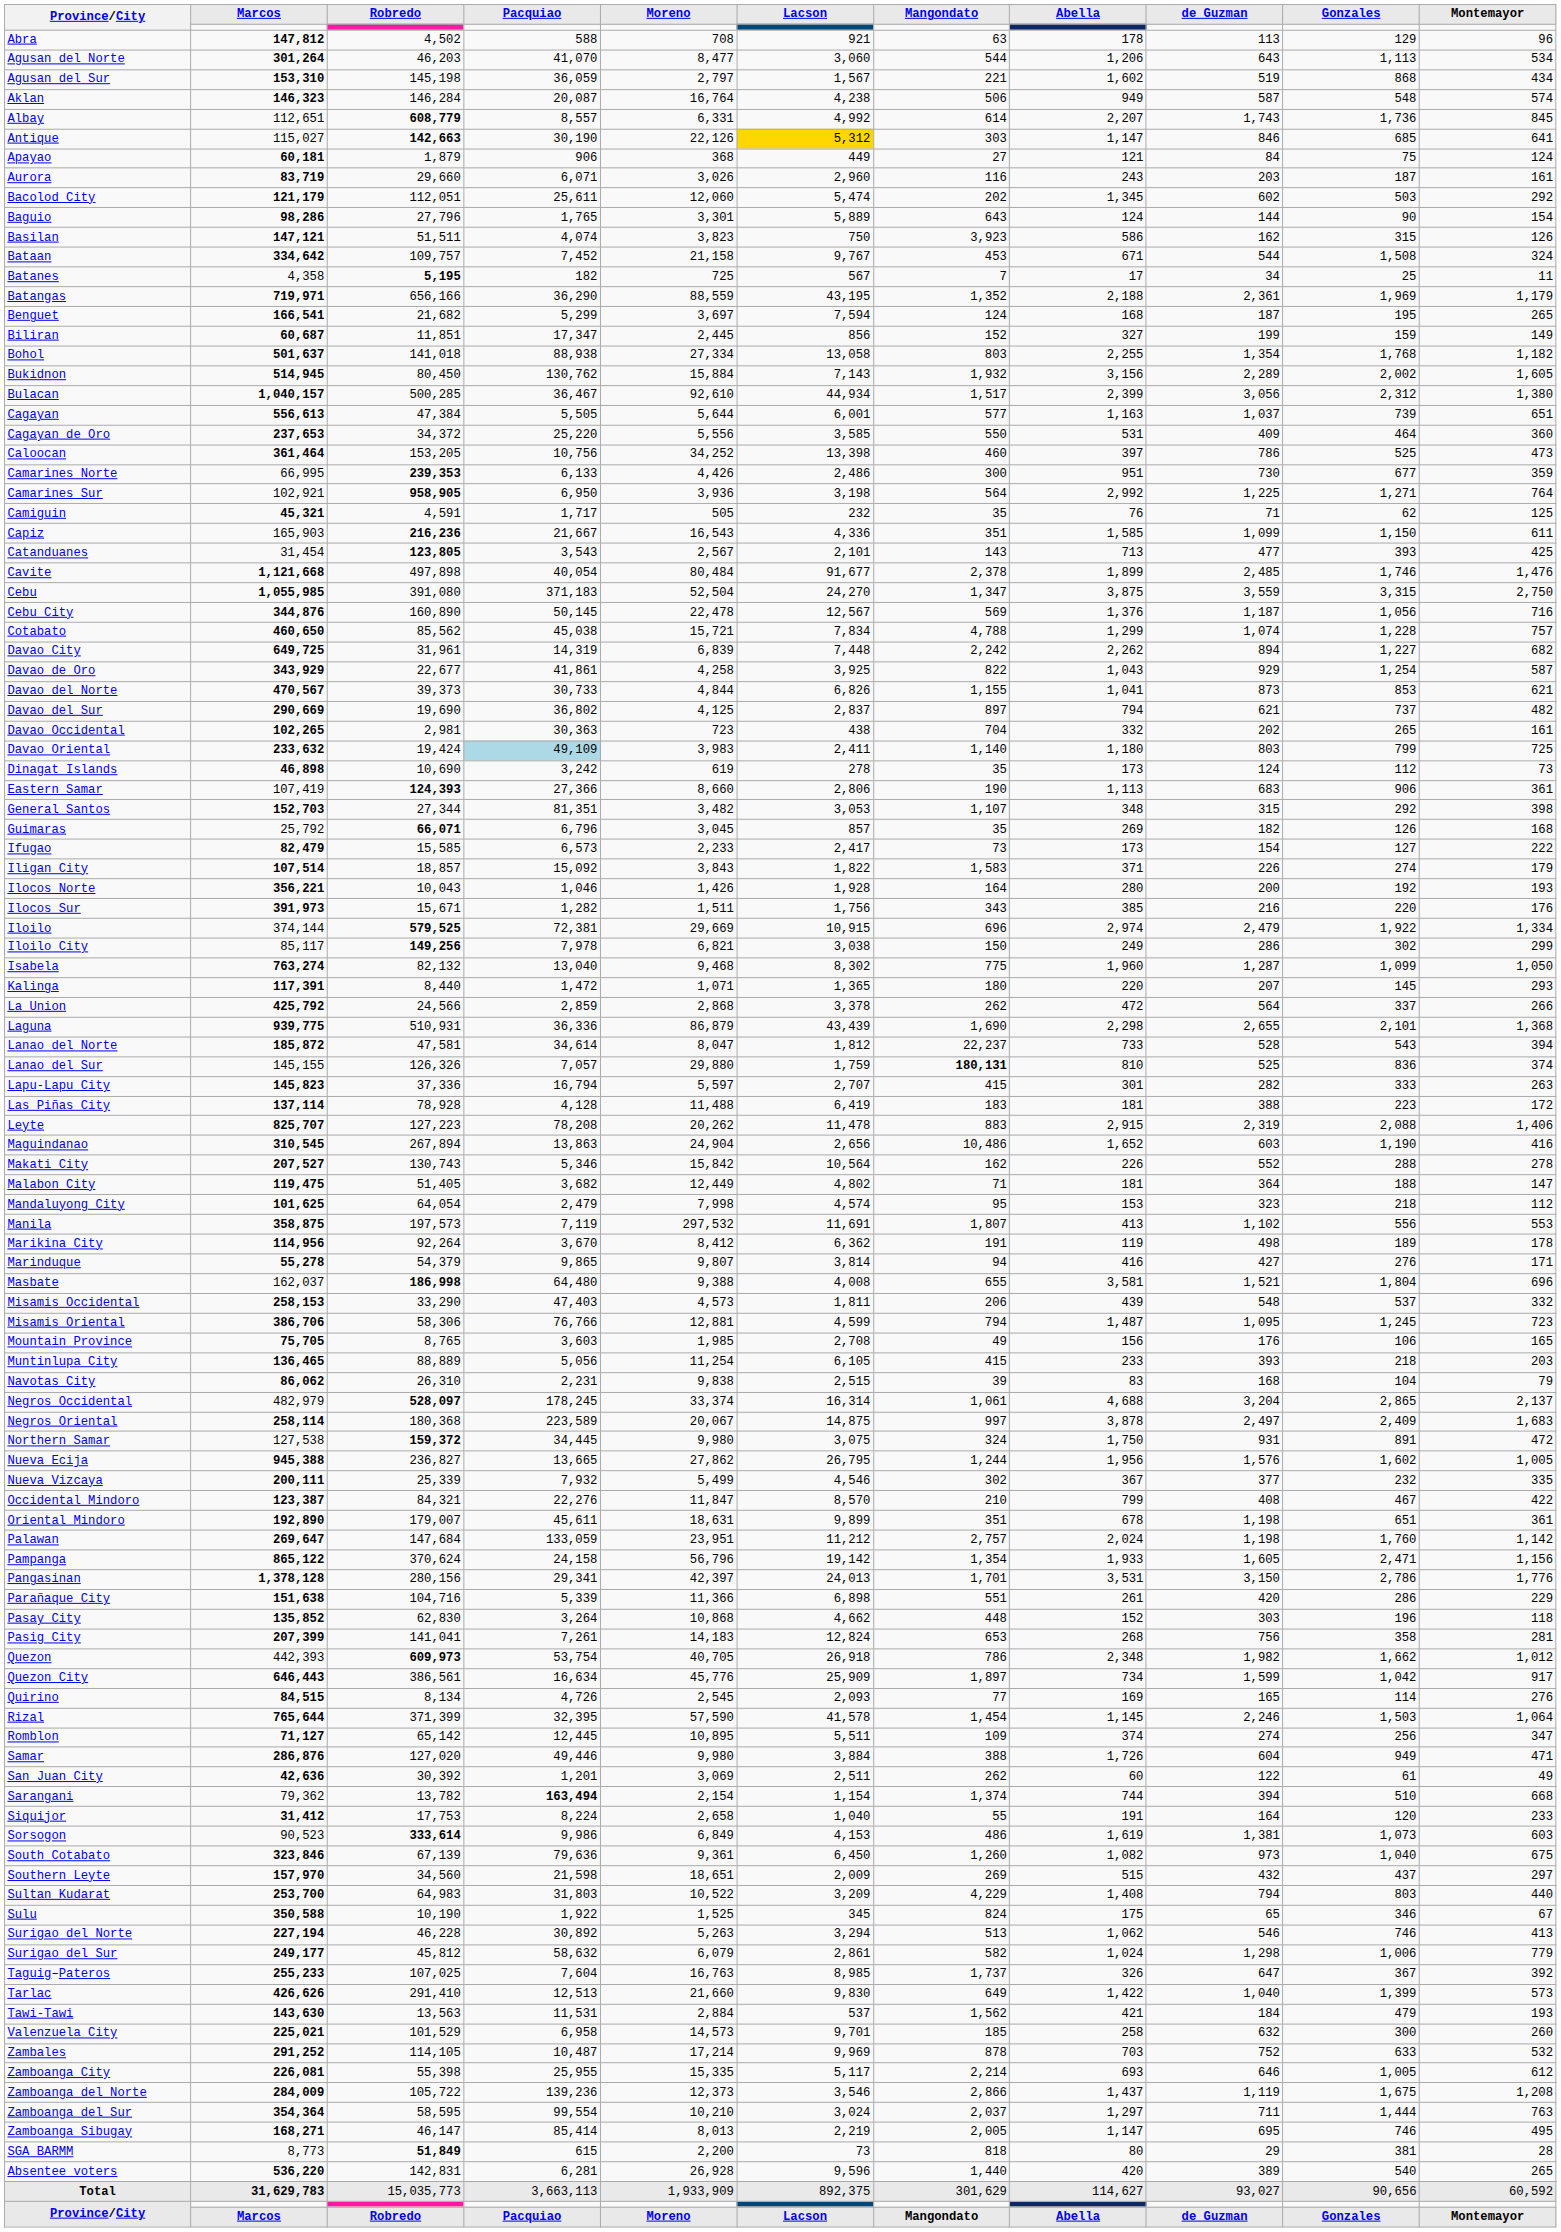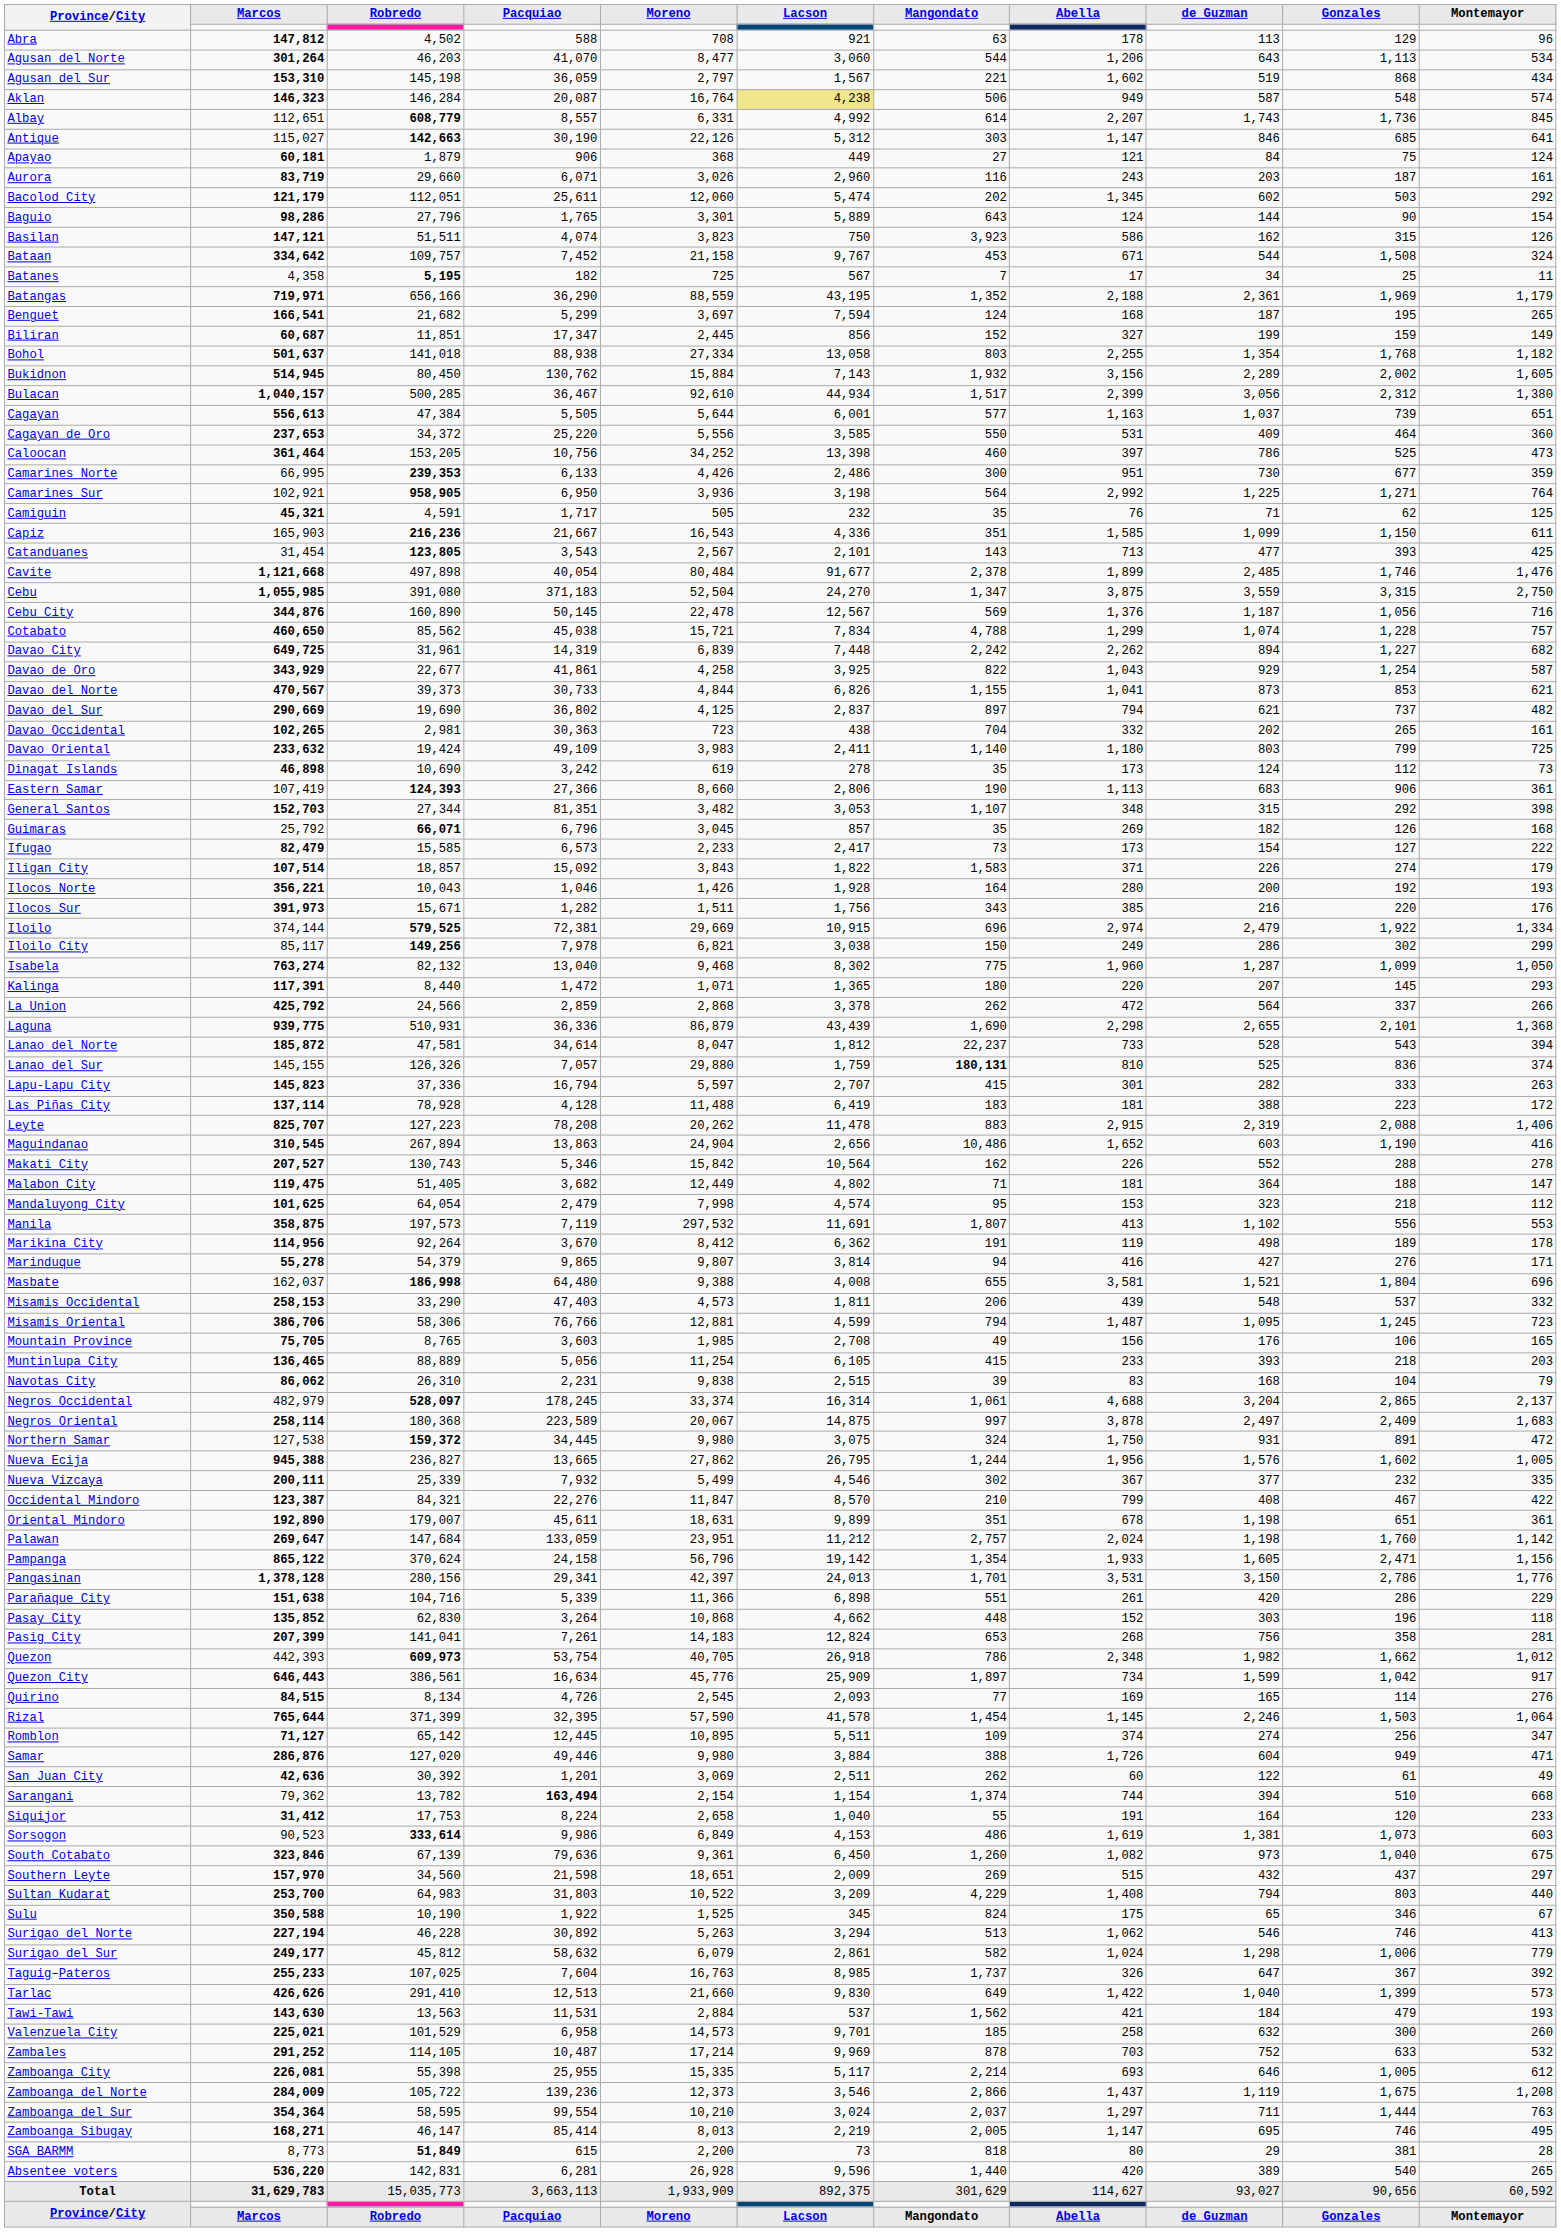(852, 100) no background -> (852, 100) khaki background
(852, 139) gold background -> (852, 139) no background
(575, 751) lightblue background -> (575, 751) no background
